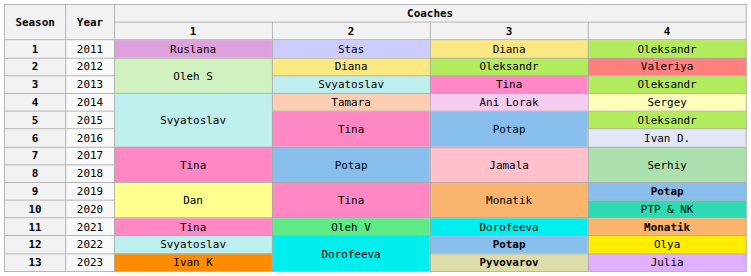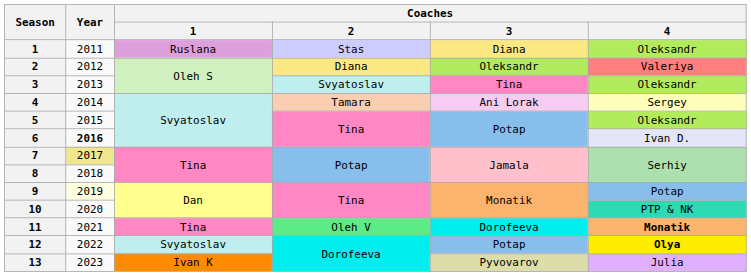(90, 138) normal -> (90, 138) bold
(90, 156) no background -> (90, 156) khaki background
(90, 191) no background -> (90, 191) lightyellow background
(667, 191) bold -> (667, 191) normal
(509, 245) bold -> (509, 245) normal
(667, 245) normal -> (667, 245) bold
(509, 262) bold -> (509, 262) normal
